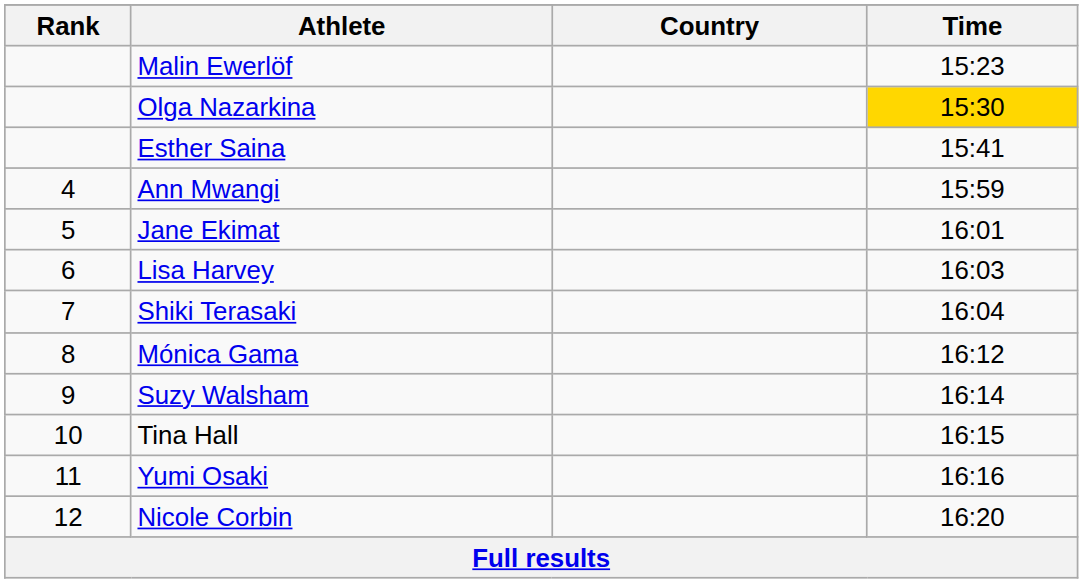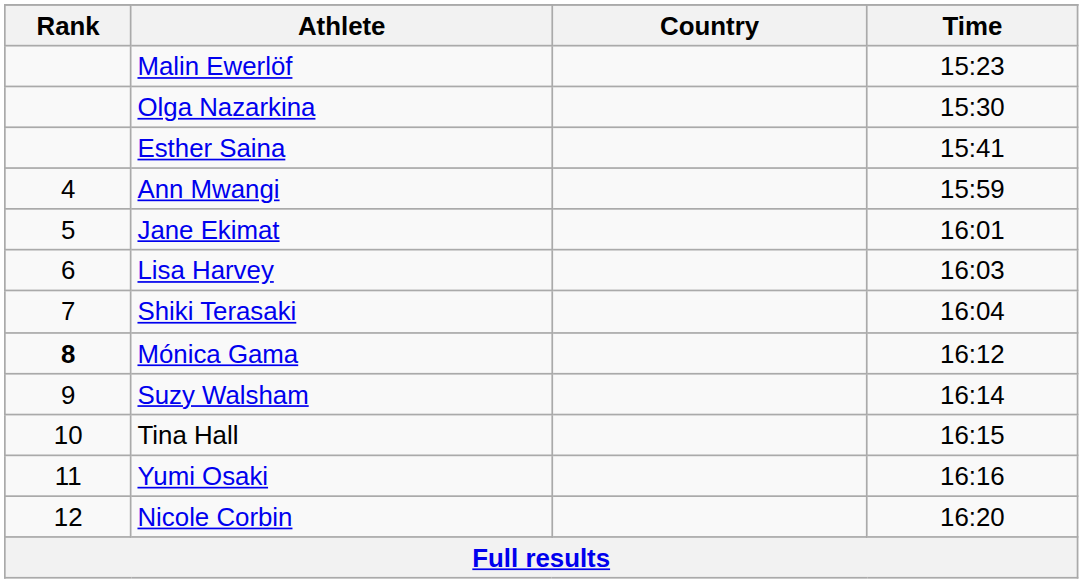(972, 107) gold background -> (972, 107) no background
(68, 353) normal -> (68, 353) bold
